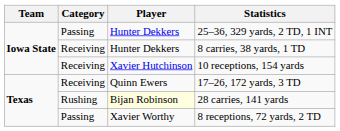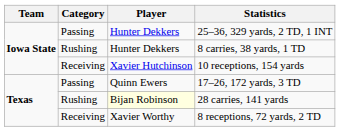(83, 48) Receiving -> (79, 48) Rushing
(83, 83) Receiving -> (77, 83) Passing
(77, 117) Passing -> (83, 117) Receiving
